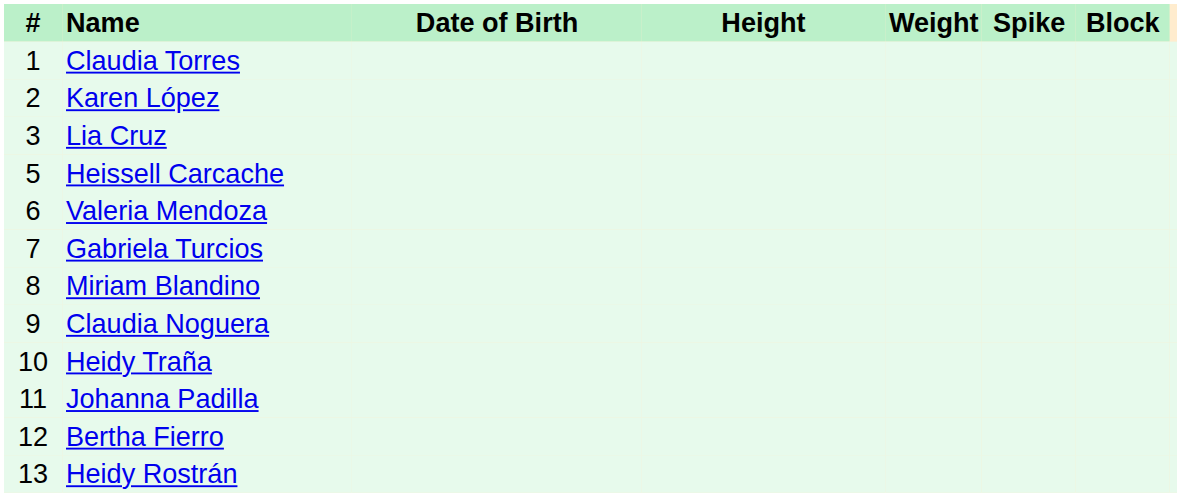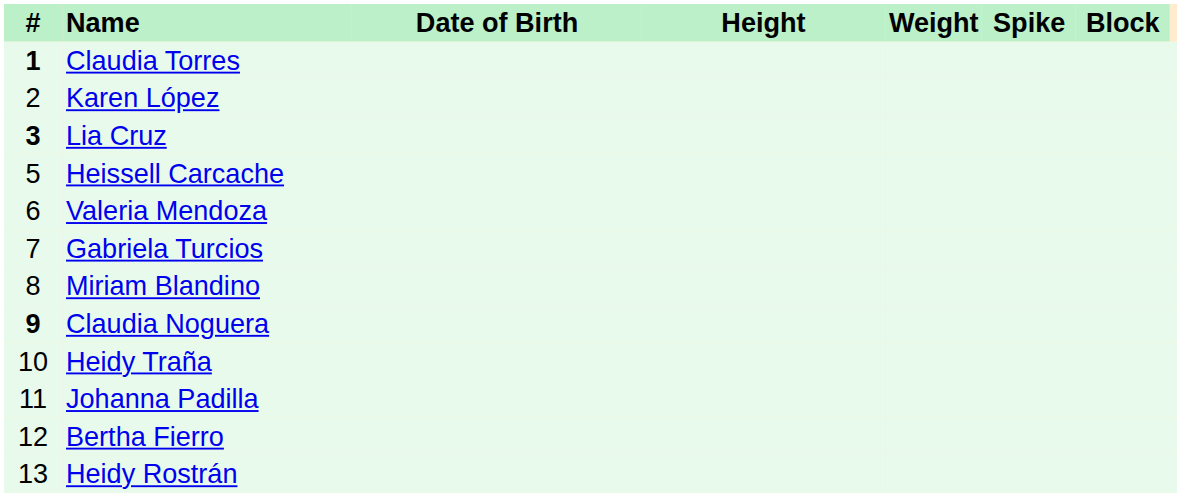(33, 60) normal -> (33, 60) bold
(33, 136) normal -> (33, 136) bold
(33, 324) normal -> (33, 324) bold
